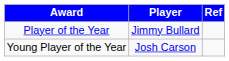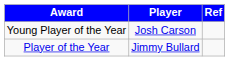rows swapped: (67, 30) <-> (67, 47)
